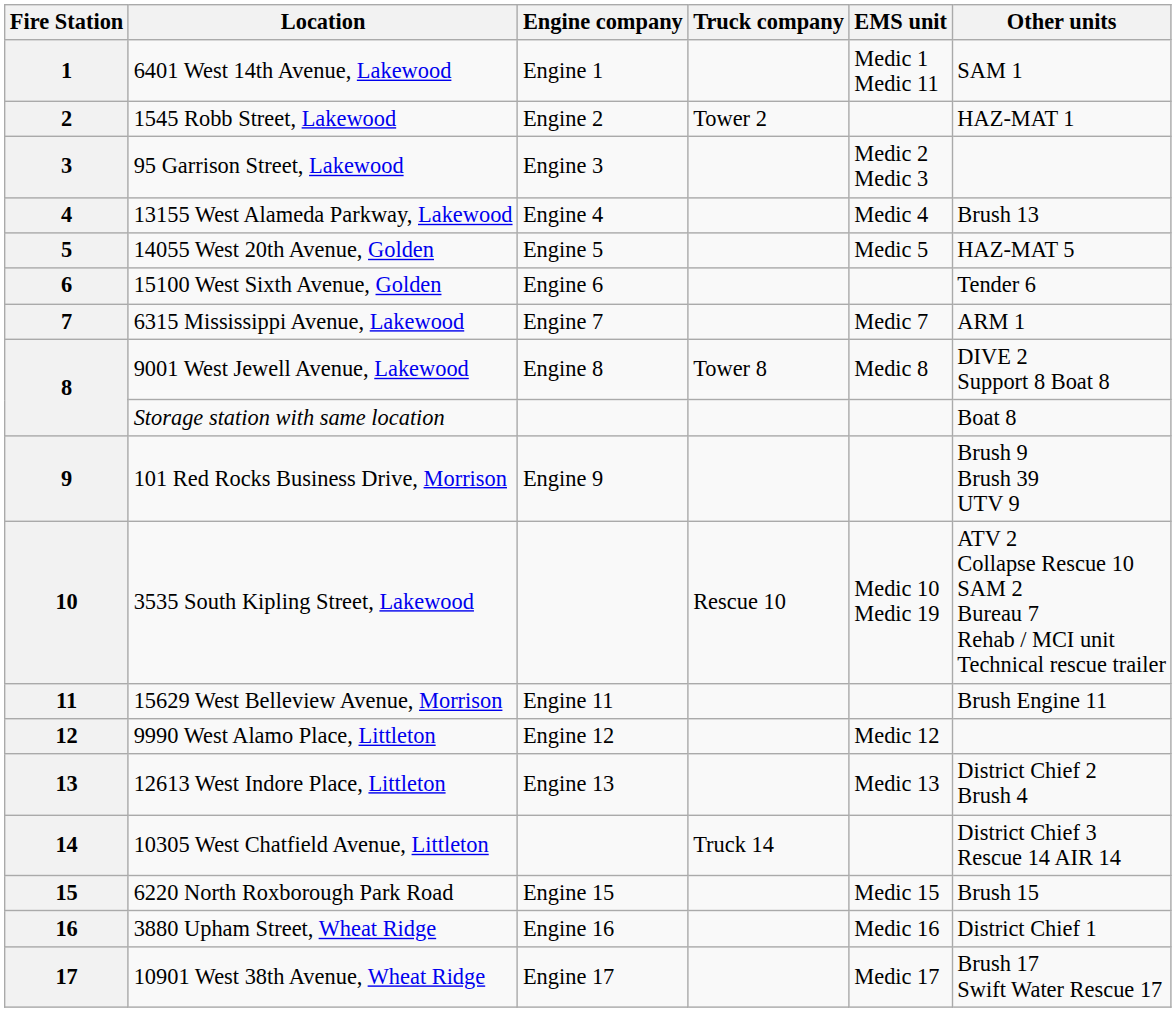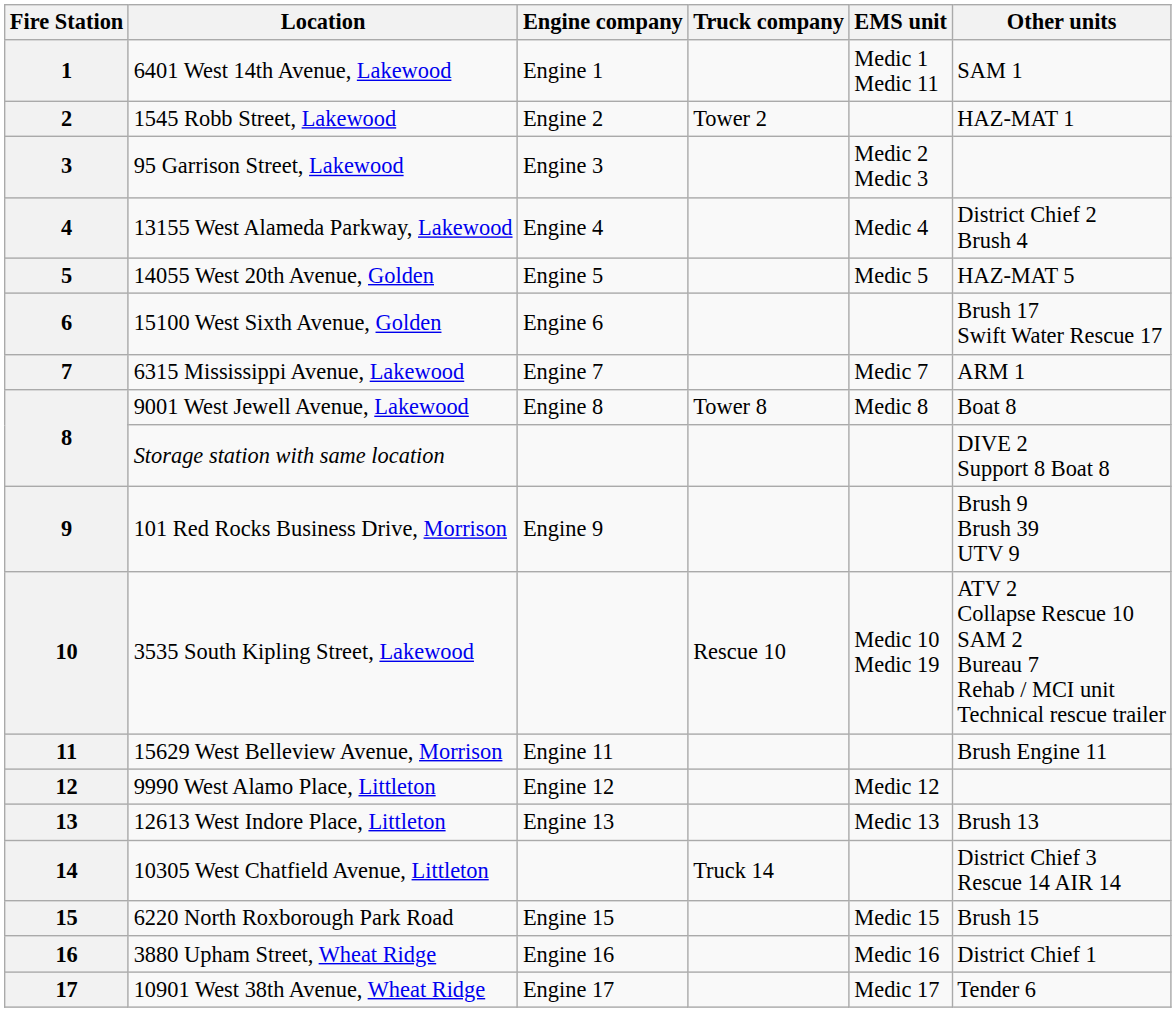(998, 214) Brush 13 -> (1027, 227) District Chief 2 Brush 4
(997, 285) Tender 6 -> (1060, 323) Brush 17 Swift Water Rescue 17
(1034, 369) DIVE 2 Support 8 Boat 8 -> (987, 407) Boat 8
(987, 417) Boat 8 -> (1034, 455) DIVE 2 Support 8 Boat 8
(1027, 784) District Chief 2 Brush 4 -> (998, 822) Brush 13
(1060, 976) Brush 17 Swift Water Rescue 17 -> (997, 989) Tender 6
